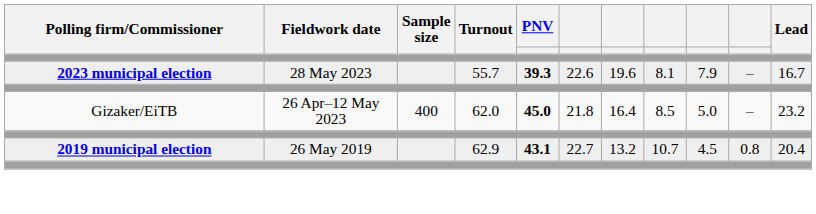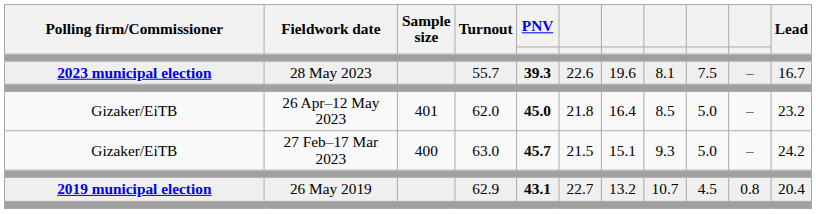(707, 73) 7.9 -> (707, 73) 7.5
(426, 111) 400 -> (426, 111) 401
+ row: (331, 150)
